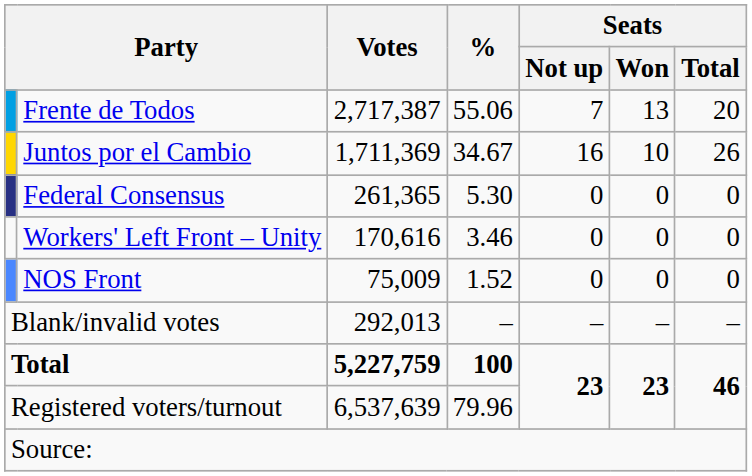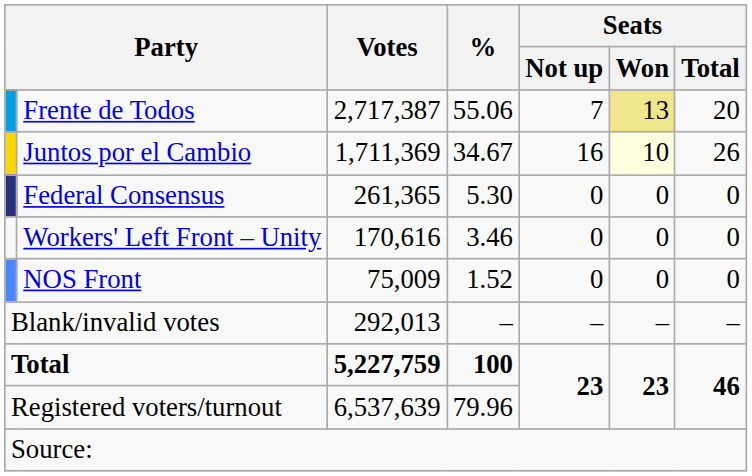(656, 110) no background -> (656, 110) khaki background
(656, 152) no background -> (656, 152) lightyellow background
